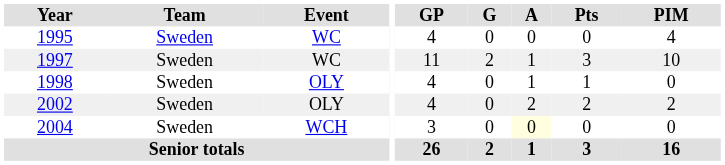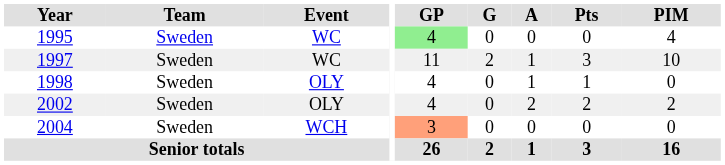(432, 37) no background -> (432, 37) lightgreen background
(432, 127) no background -> (432, 127) lightsalmon background
(531, 127) lightyellow background -> (531, 127) no background
